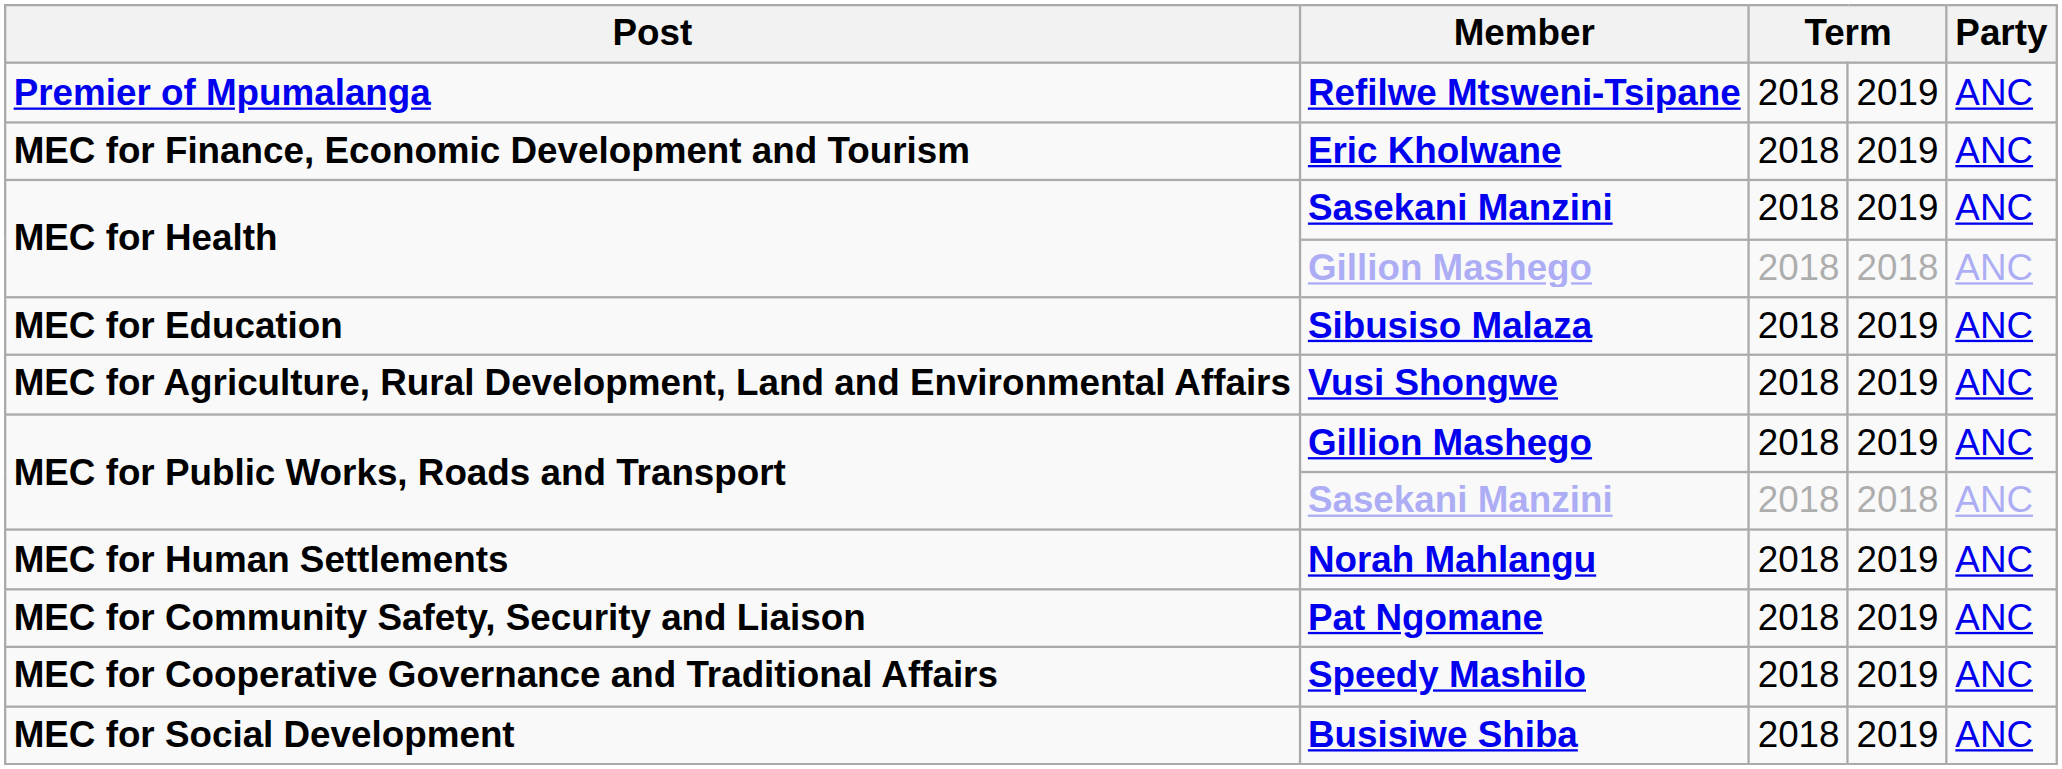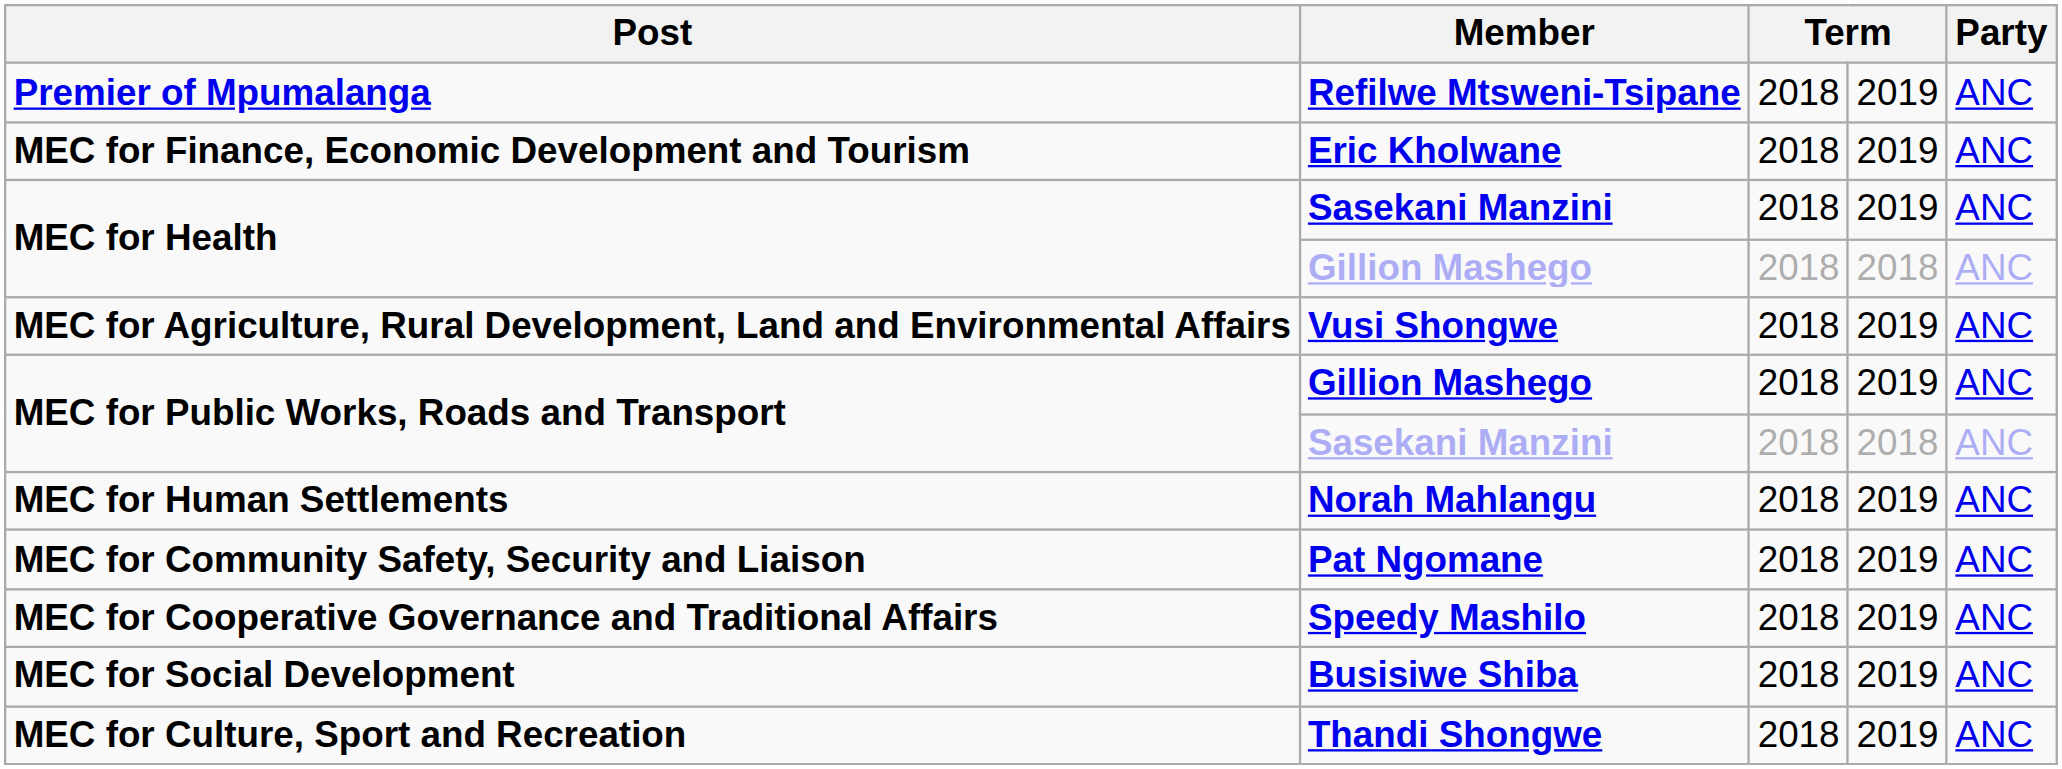- row: (178, 325)
+ row: (350, 734)
